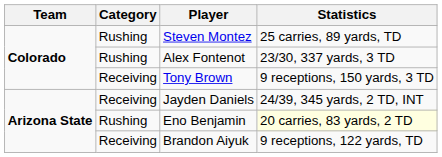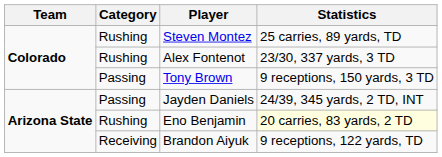(128, 78) Receiving -> (122, 78) Passing
(128, 99) Receiving -> (122, 99) Passing
